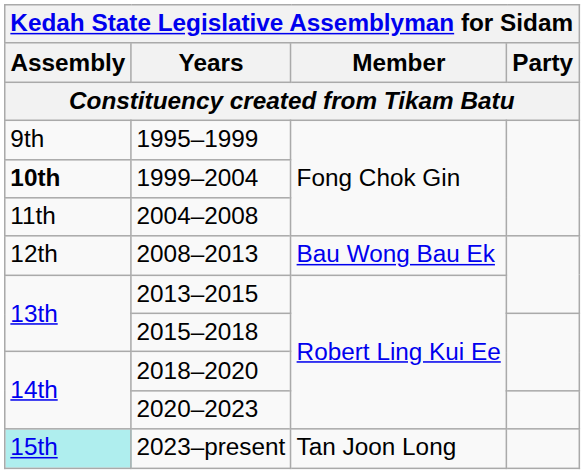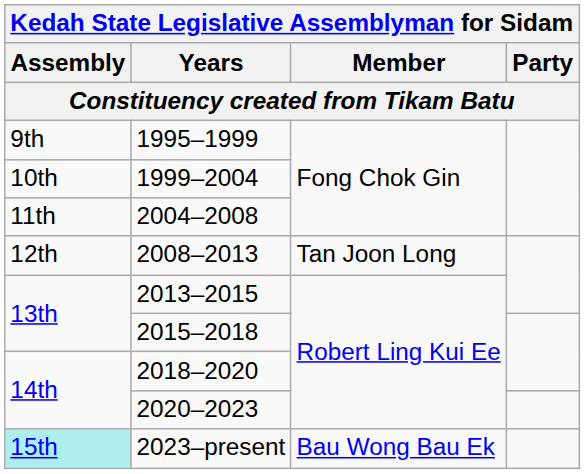(35, 178) bold -> (34, 178) normal
(396, 255) Bau Wong Bau Ek -> (376, 255) Tan Joon Long
(376, 448) Tan Joon Long -> (396, 448) Bau Wong Bau Ek
